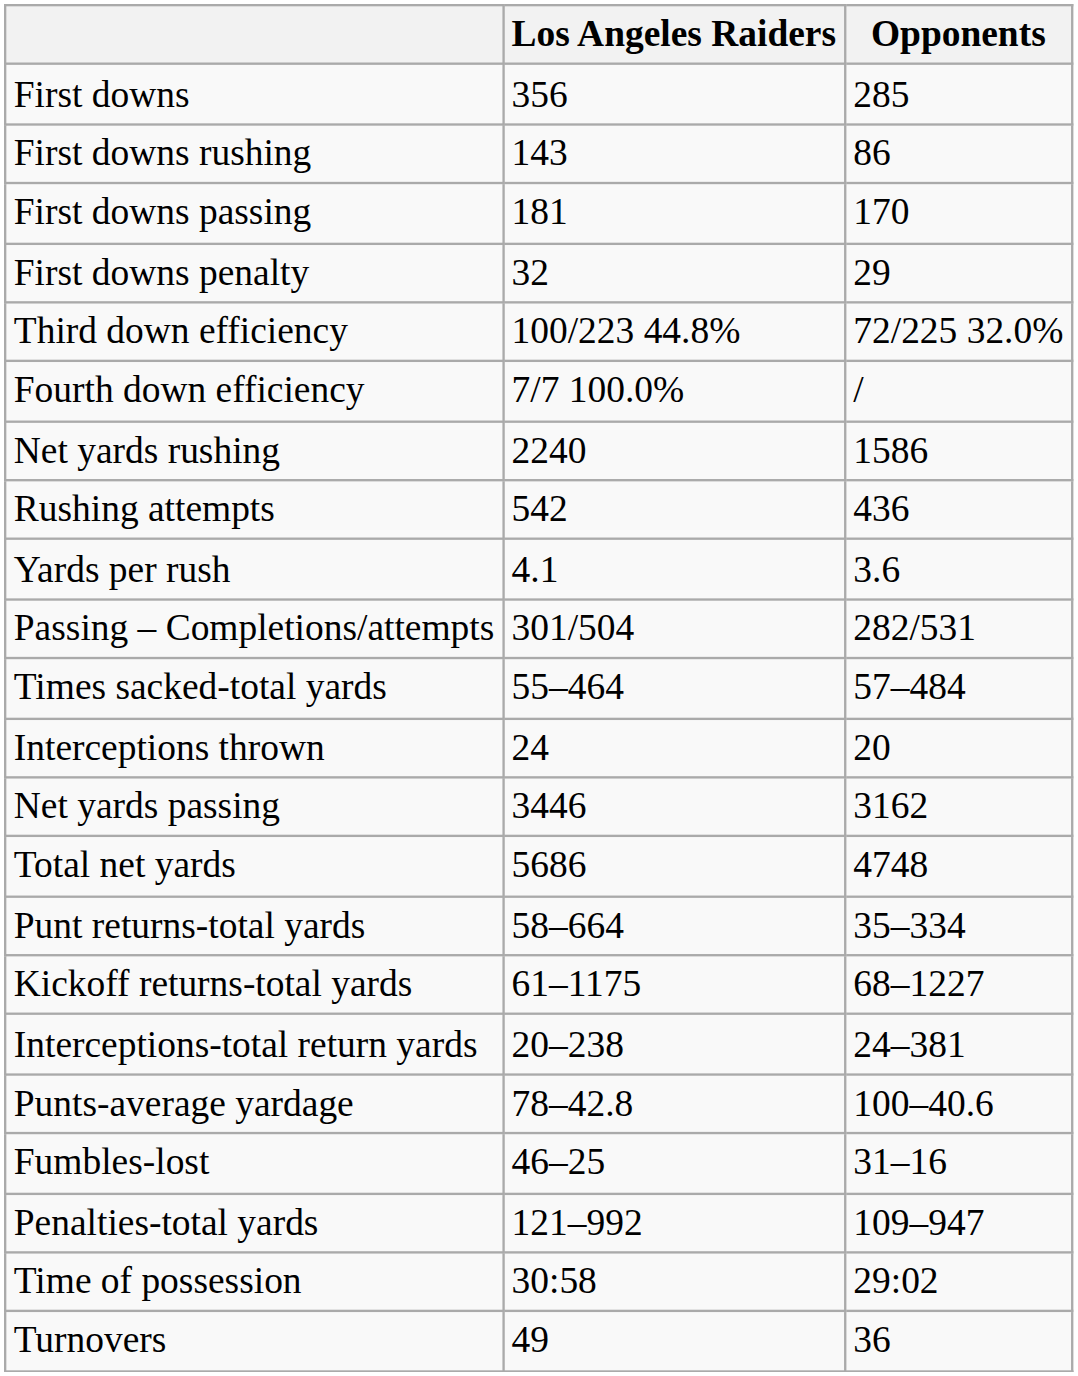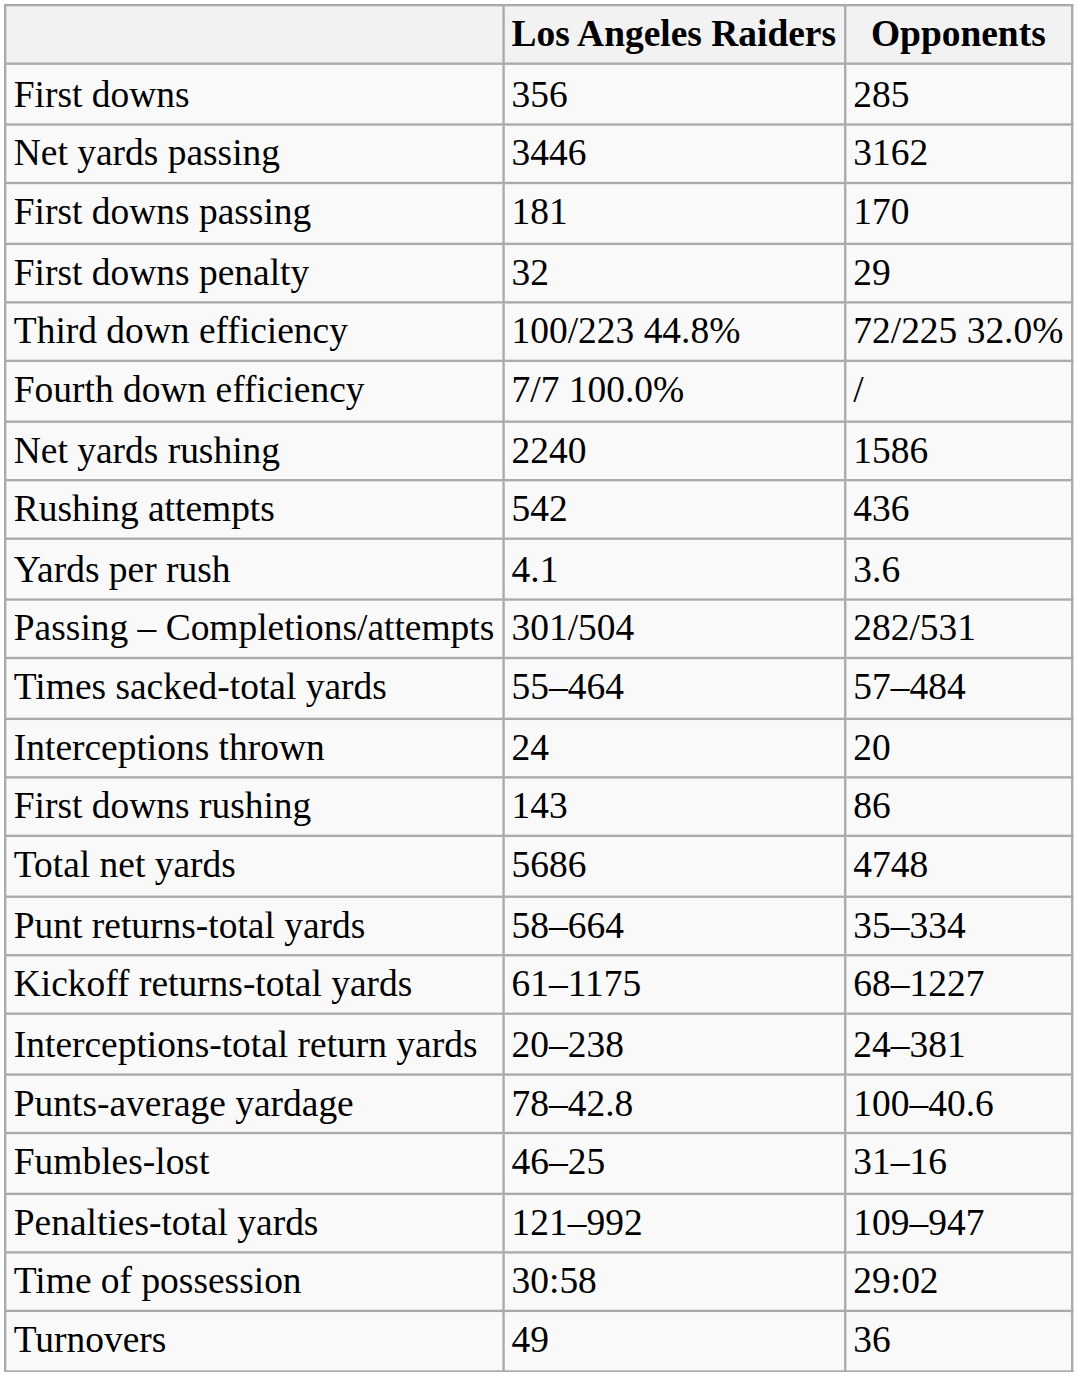rows swapped: (163, 152) <-> (147, 806)
